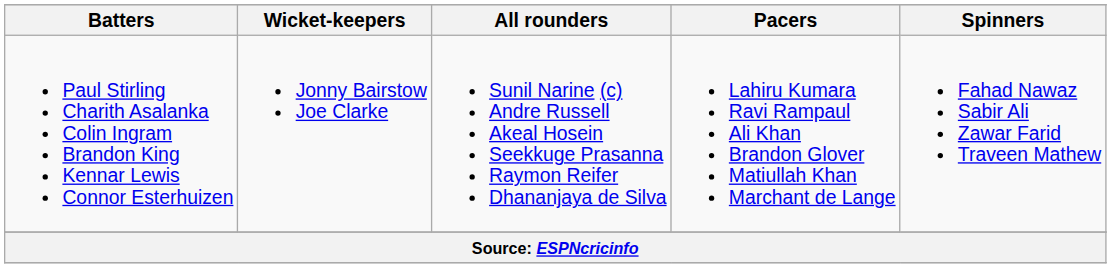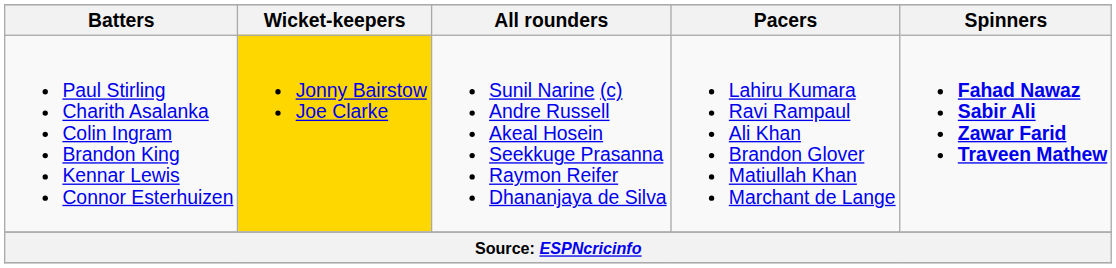(335, 101) no background -> (335, 101) gold background
(1003, 122) normal -> (1006, 122) bold
